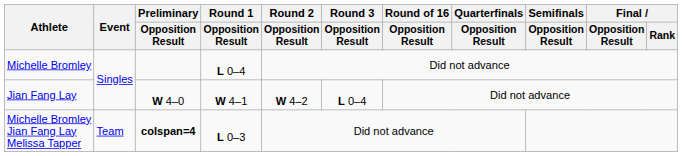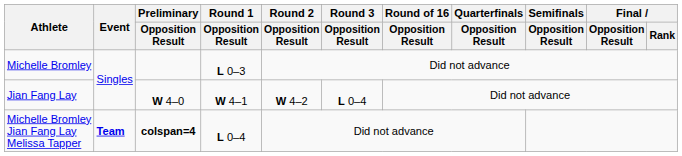(231, 71) L 0–4 -> (231, 71) L 0–3
(110, 131) normal -> (111, 131) bold
(231, 137) L 0–3 -> (231, 137) L 0–4
